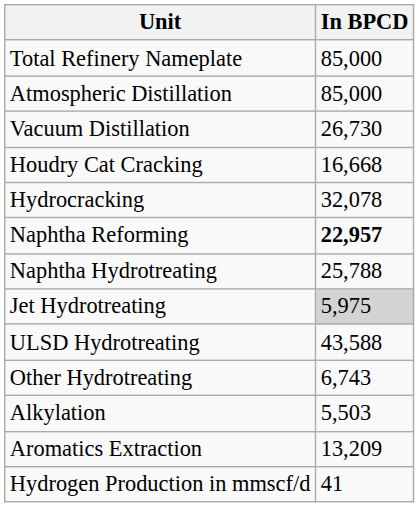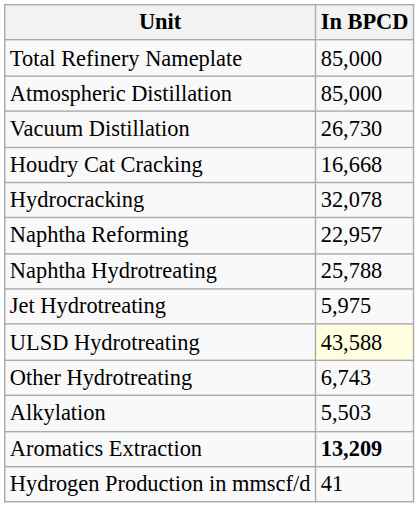(351, 235) bold -> (351, 235) normal
(346, 306) lightgrey background -> (346, 306) no background
(351, 341) no background -> (351, 341) lightyellow background
(351, 448) normal -> (351, 448) bold
